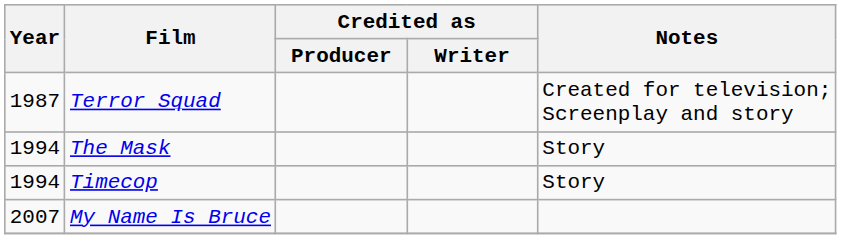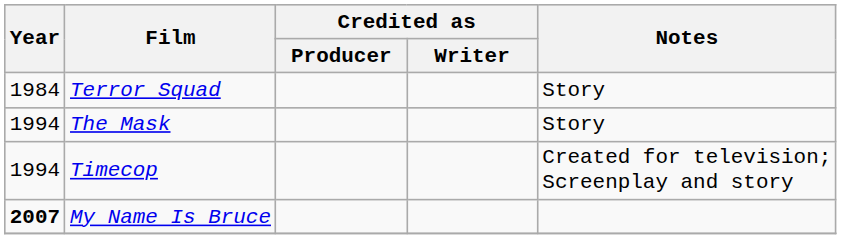(35, 102) 1987 -> (35, 90) 1984
(687, 102) Created for television; Screenplay and story -> (574, 90) Story
(574, 182) Story -> (687, 170) Created for television; Screenplay and story
(35, 217) normal -> (35, 217) bold
